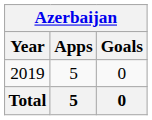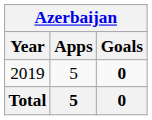(122, 73) normal -> (122, 73) bold
